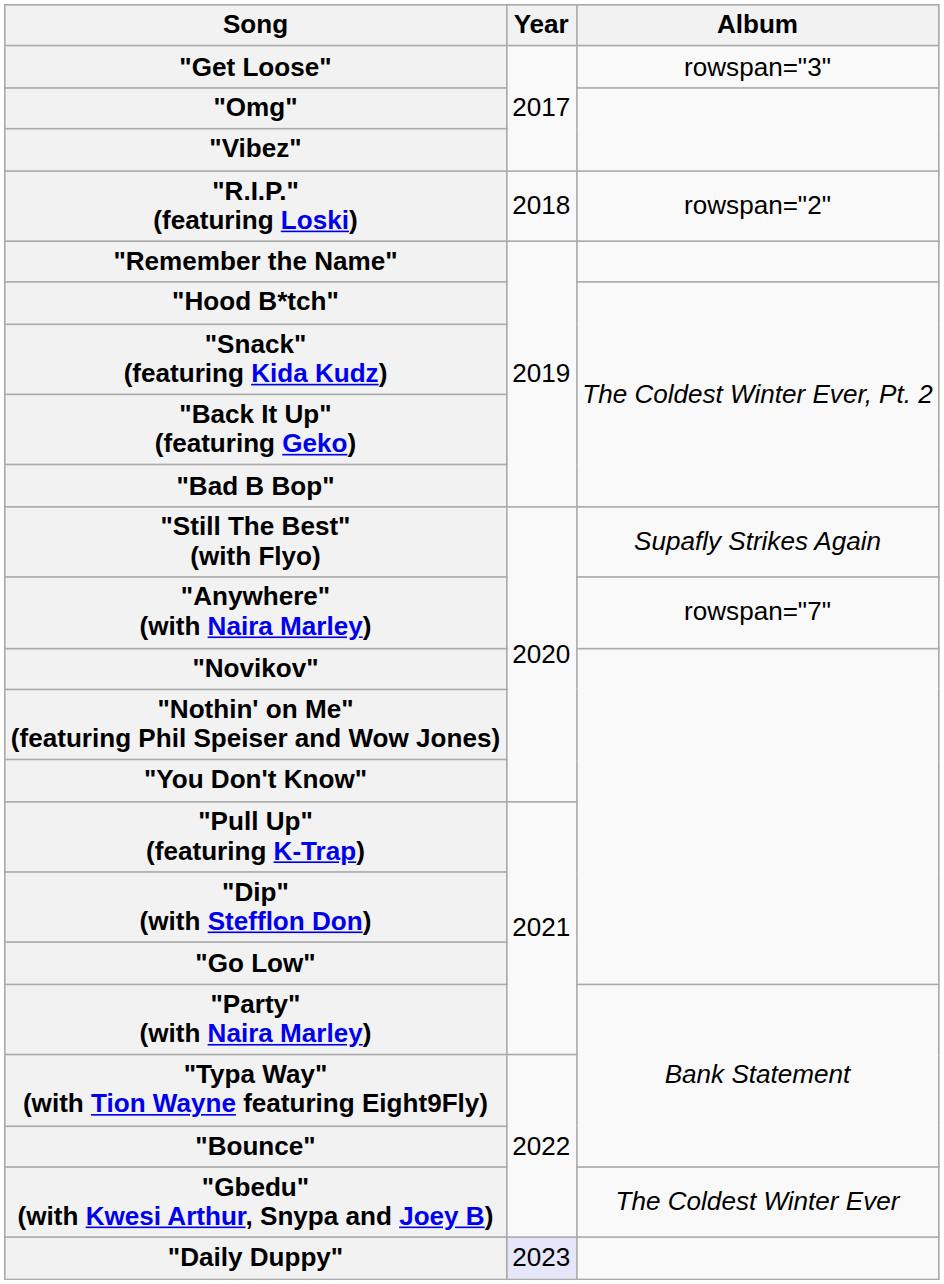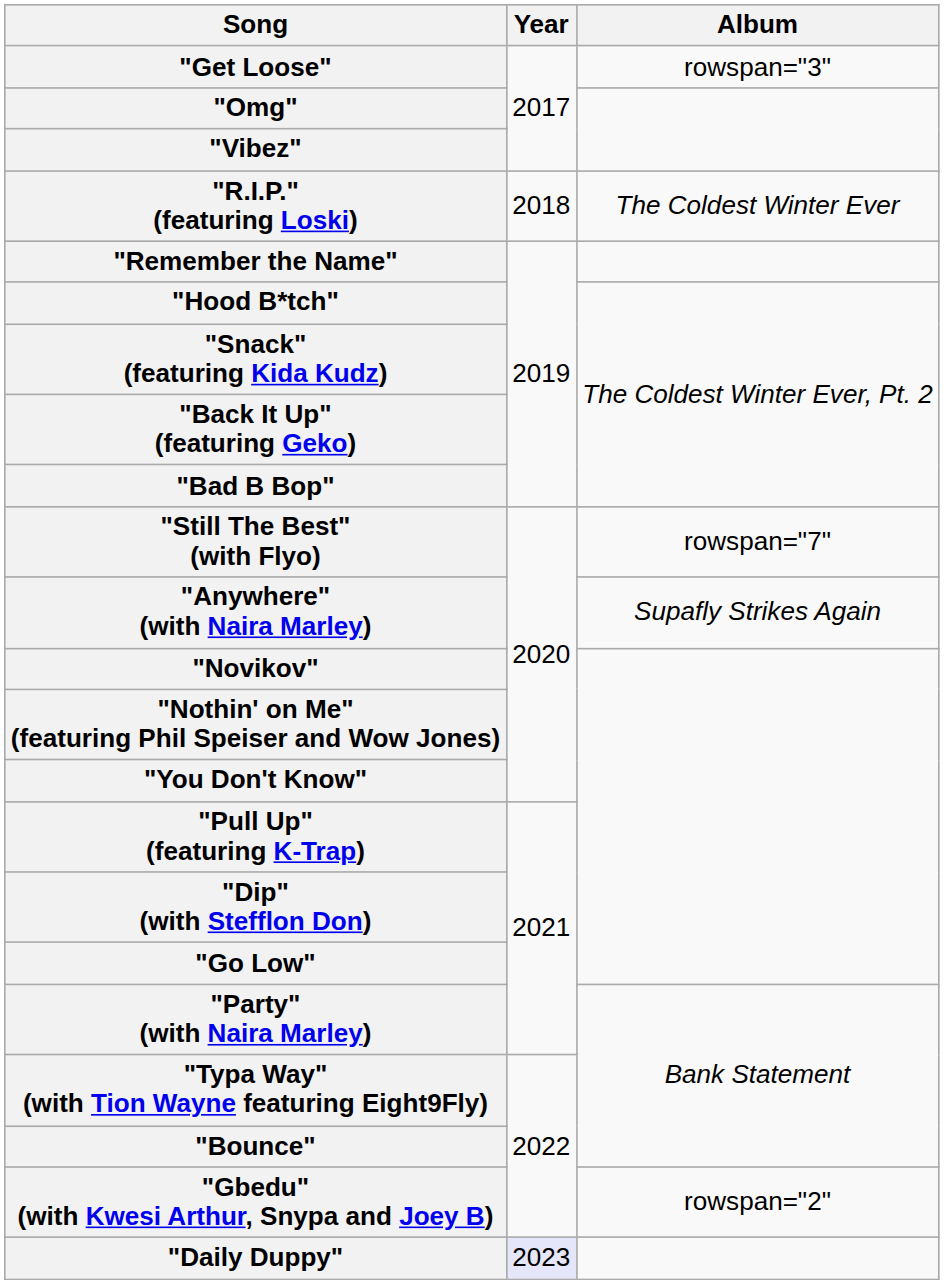(757, 205) rowspan="2" -> (757, 205) The Coldest Winter Ever
(757, 541) Supafly Strikes Again -> (757, 541) rowspan="7"
(757, 612) rowspan="7" -> (757, 612) Supafly Strikes Again
(757, 1201) The Coldest Winter Ever -> (757, 1201) rowspan="2"
